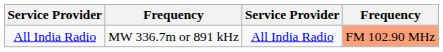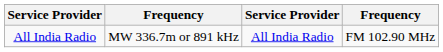(390, 36) lightsalmon background -> (390, 36) no background
